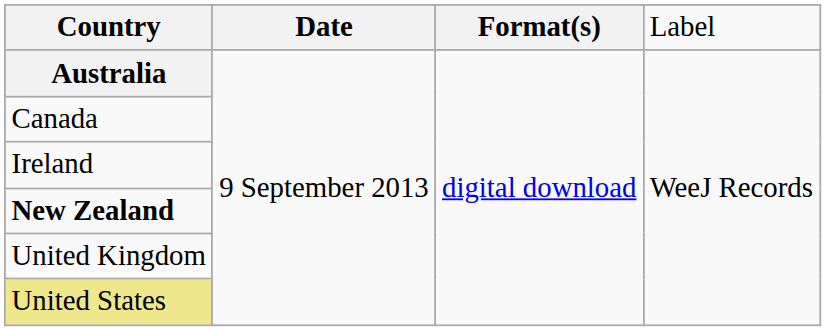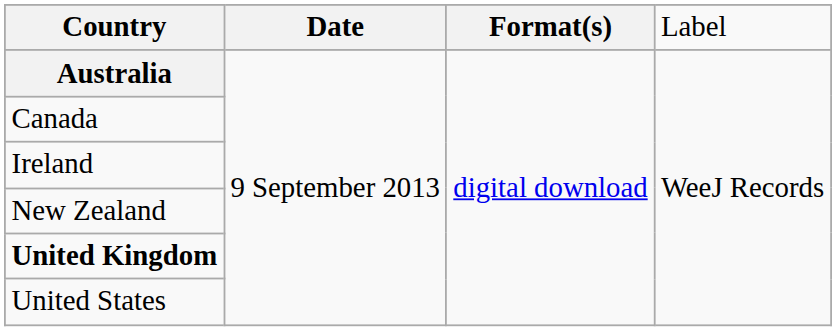(93, 210) bold -> (89, 210) normal
(109, 255) normal -> (114, 255) bold
(89, 301) khaki background -> (89, 301) no background
